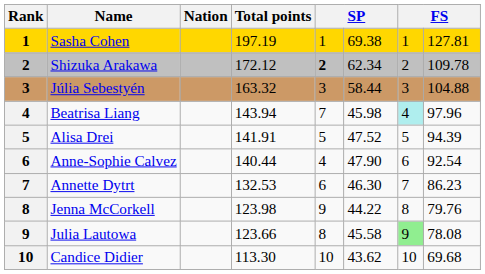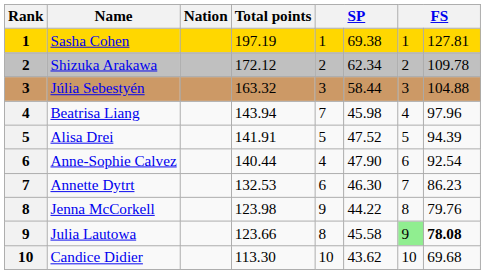(322, 64) bold -> (322, 64) normal
(405, 112) paleturquoise background -> (405, 112) no background
(444, 233) normal -> (444, 233) bold
